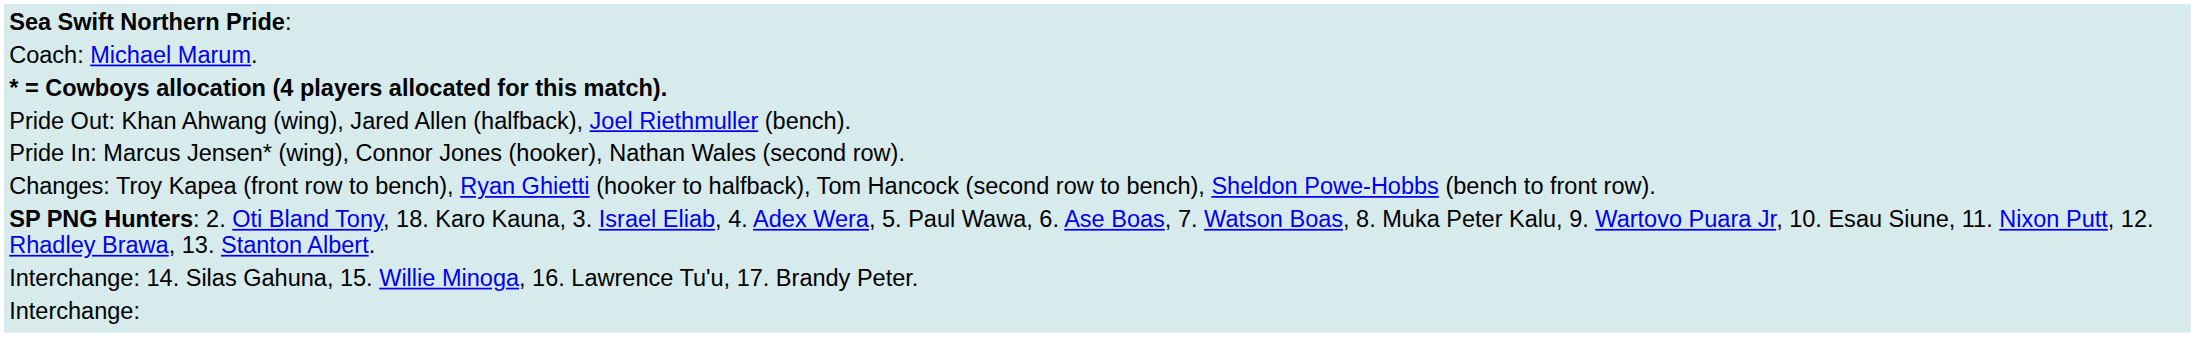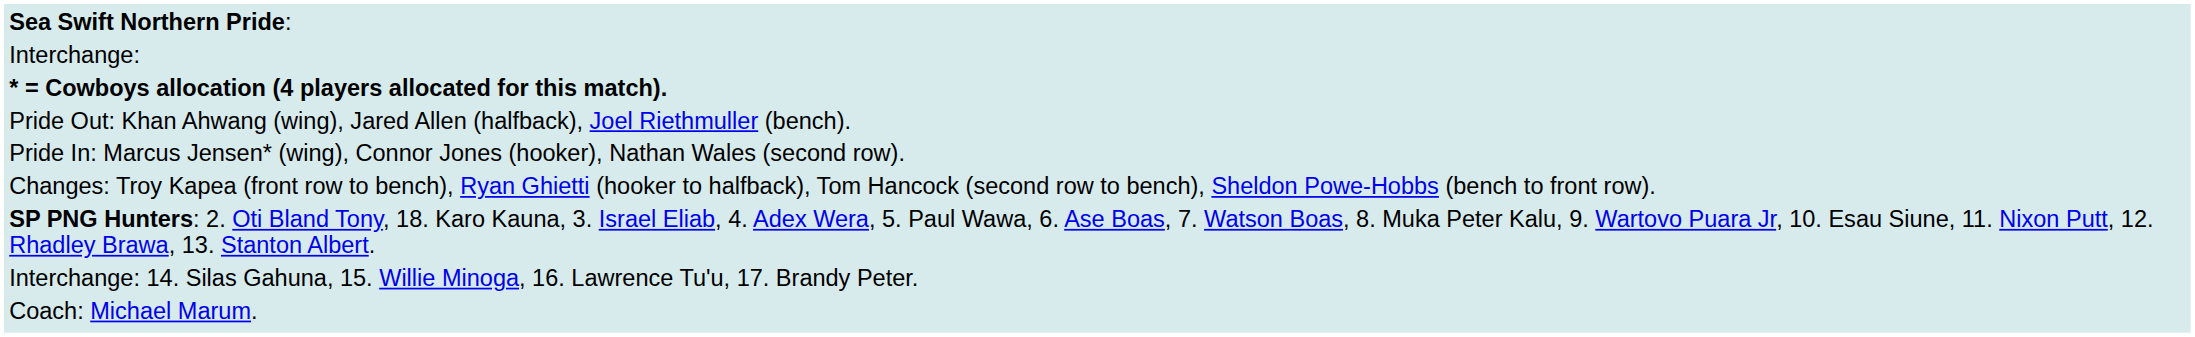(133, 55) Coach: Michael Marum. -> (75, 55) Interchange:
(75, 311) Interchange: -> (133, 311) Coach: Michael Marum.
